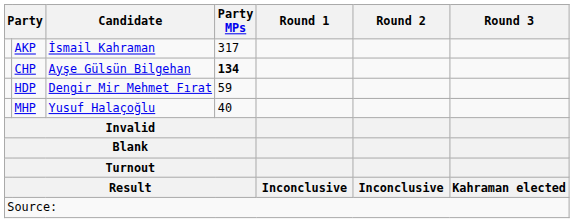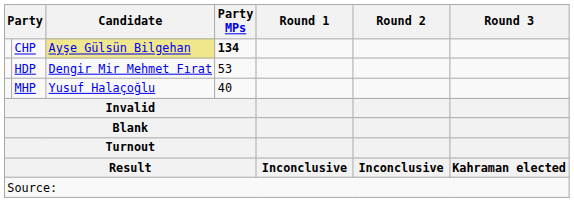- row: (25, 48)
(120, 68) no background -> (120, 48) khaki background
(225, 88) 59 -> (225, 68) 53
